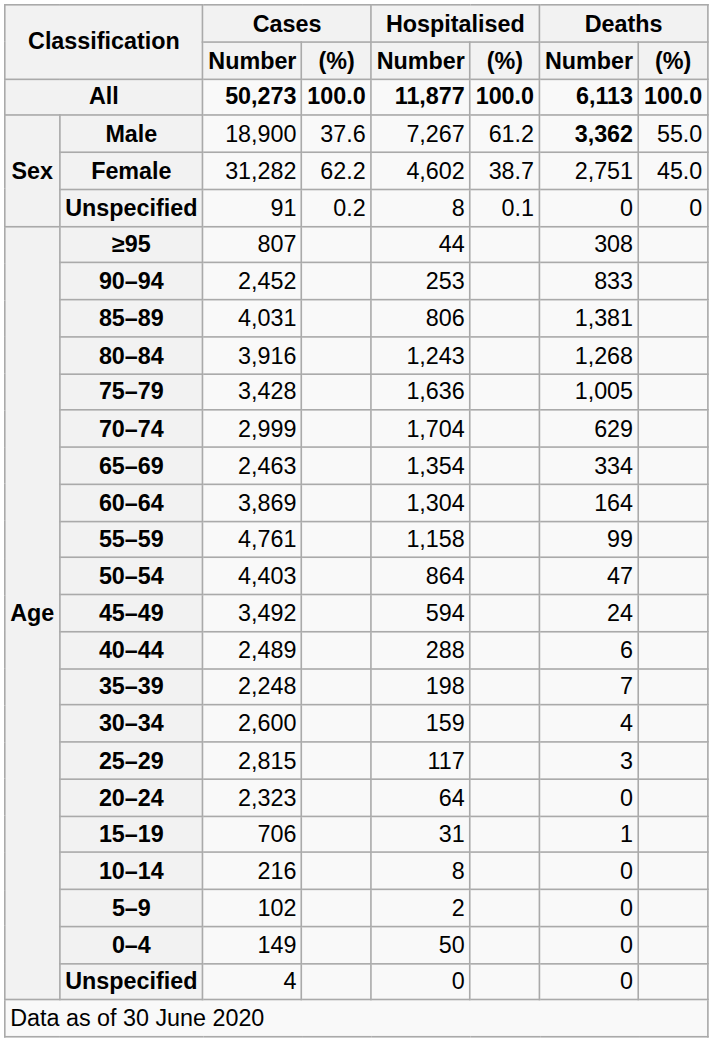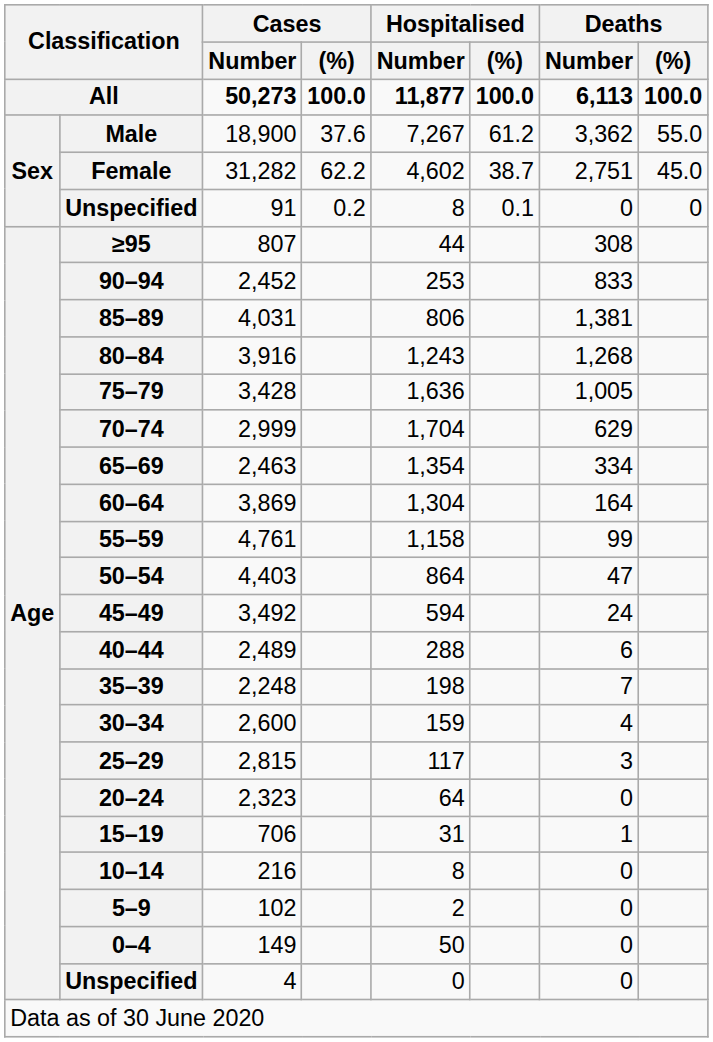(604, 134) bold -> (604, 134) normal
